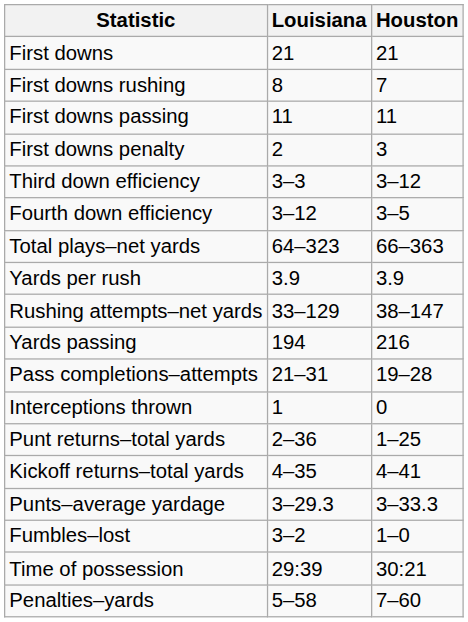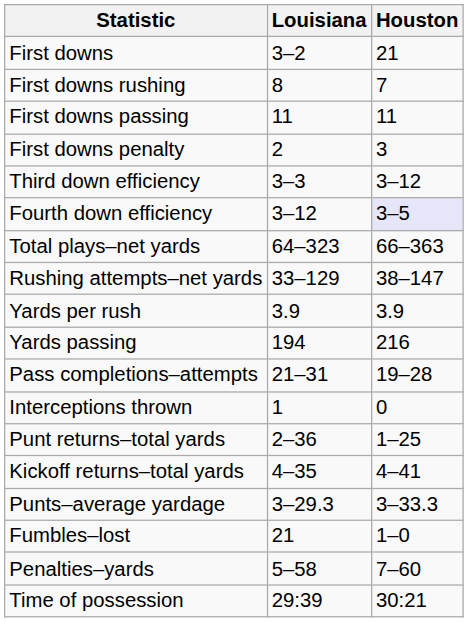(283, 52) 21 -> (289, 52) 3–2
(393, 213) no background -> (393, 213) lavender background
rows swapped: (136, 310) <-> (75, 278)
(289, 536) 3–2 -> (283, 536) 21
rows swapped: (82, 600) <-> (96, 568)
